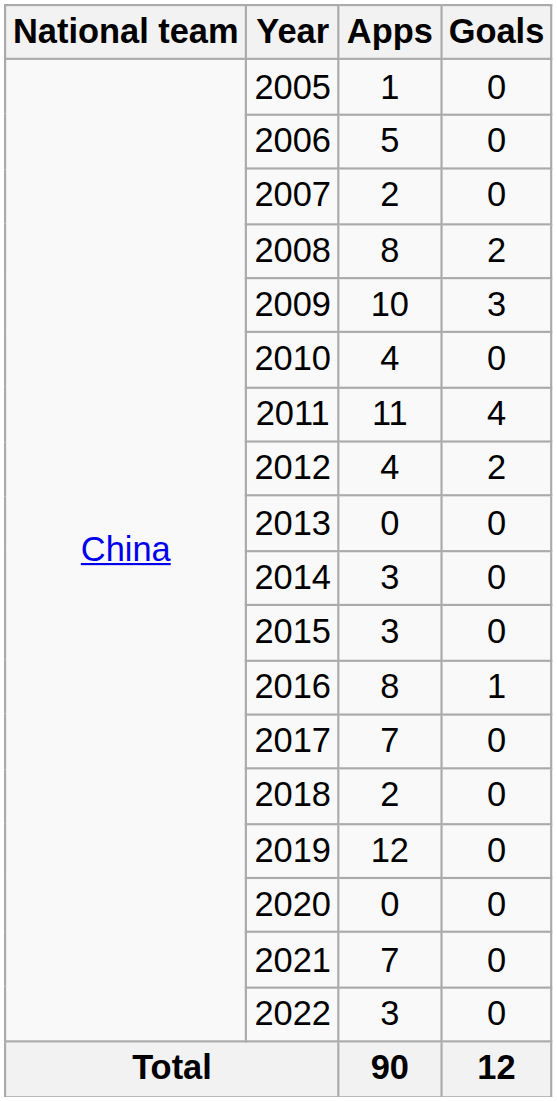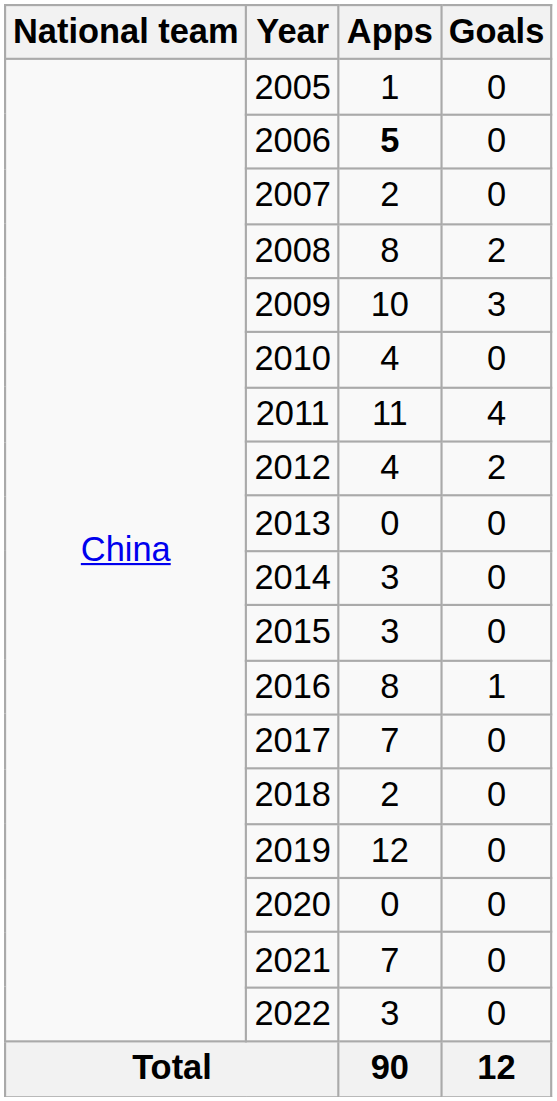(390, 140) normal -> (390, 140) bold
